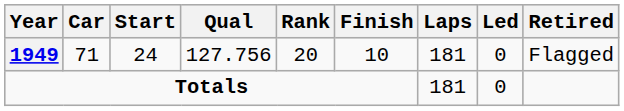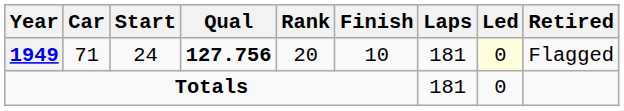(229, 55) normal -> (229, 55) bold
(500, 55) no background -> (500, 55) lightyellow background
